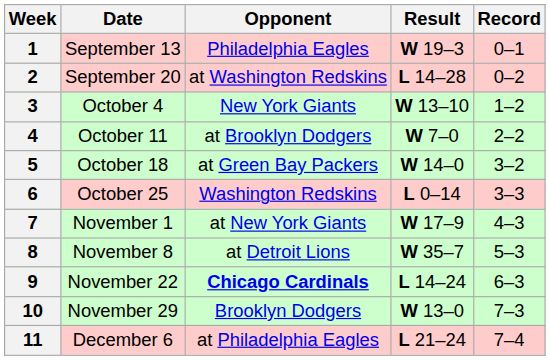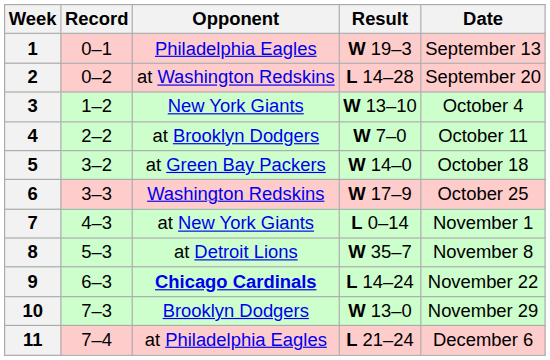columns swapped: (123, 19) <-> (509, 19)
(432, 194) L 0–14 -> (380, 194) W 17–9
(432, 223) W 17–9 -> (380, 223) L 0–14
